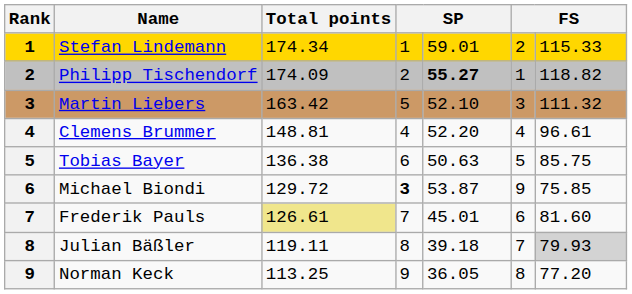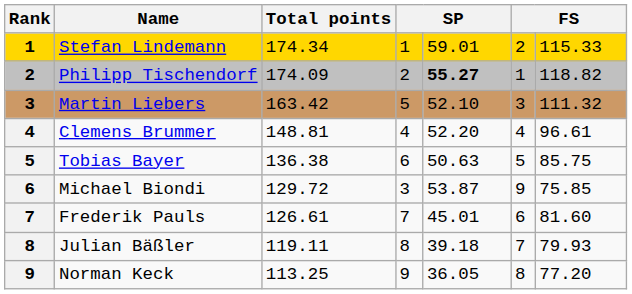(405, 189) bold -> (405, 189) normal
(297, 218) khaki background -> (297, 218) no background
(565, 246) lightgrey background -> (565, 246) no background
